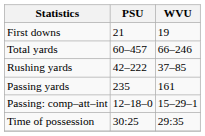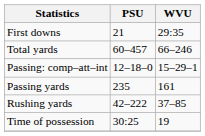(164, 31) 19 -> (171, 31) 29:35
rows swapped: (40, 67) <-> (57, 103)
(171, 121) 29:35 -> (164, 121) 19
